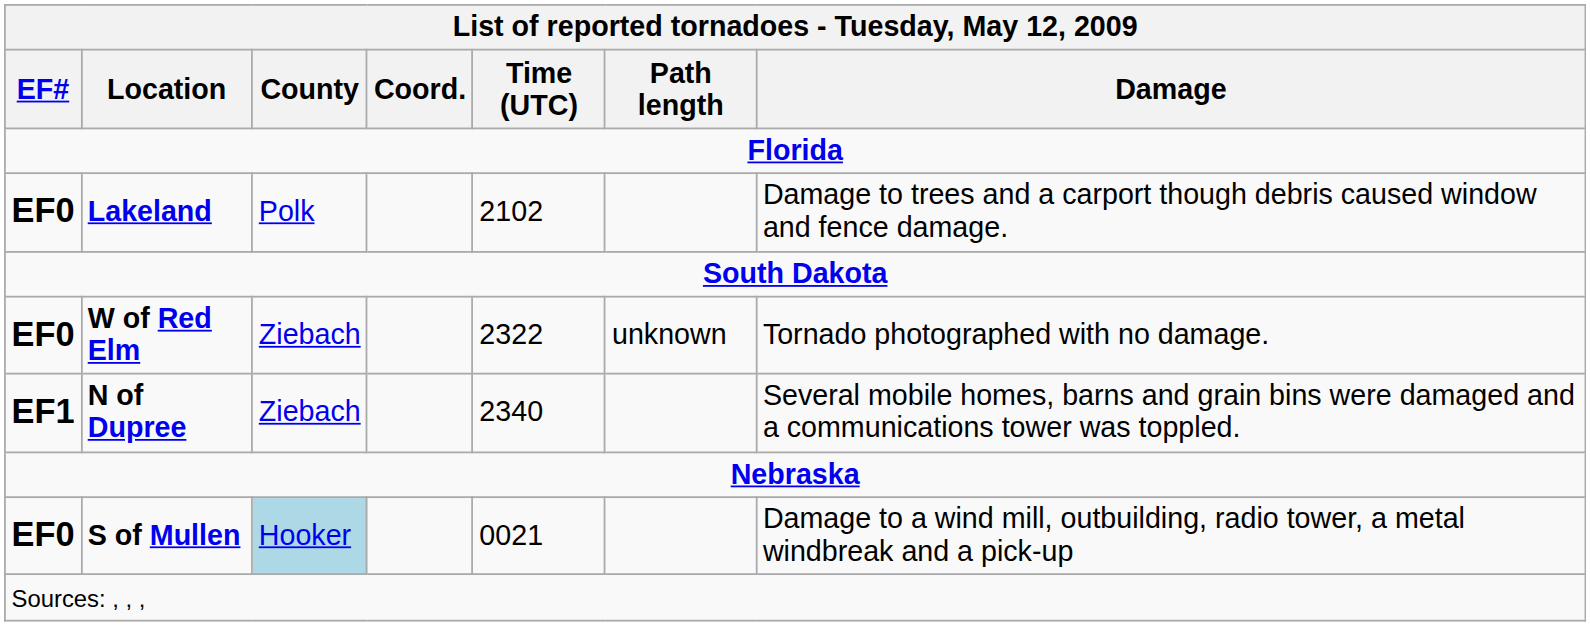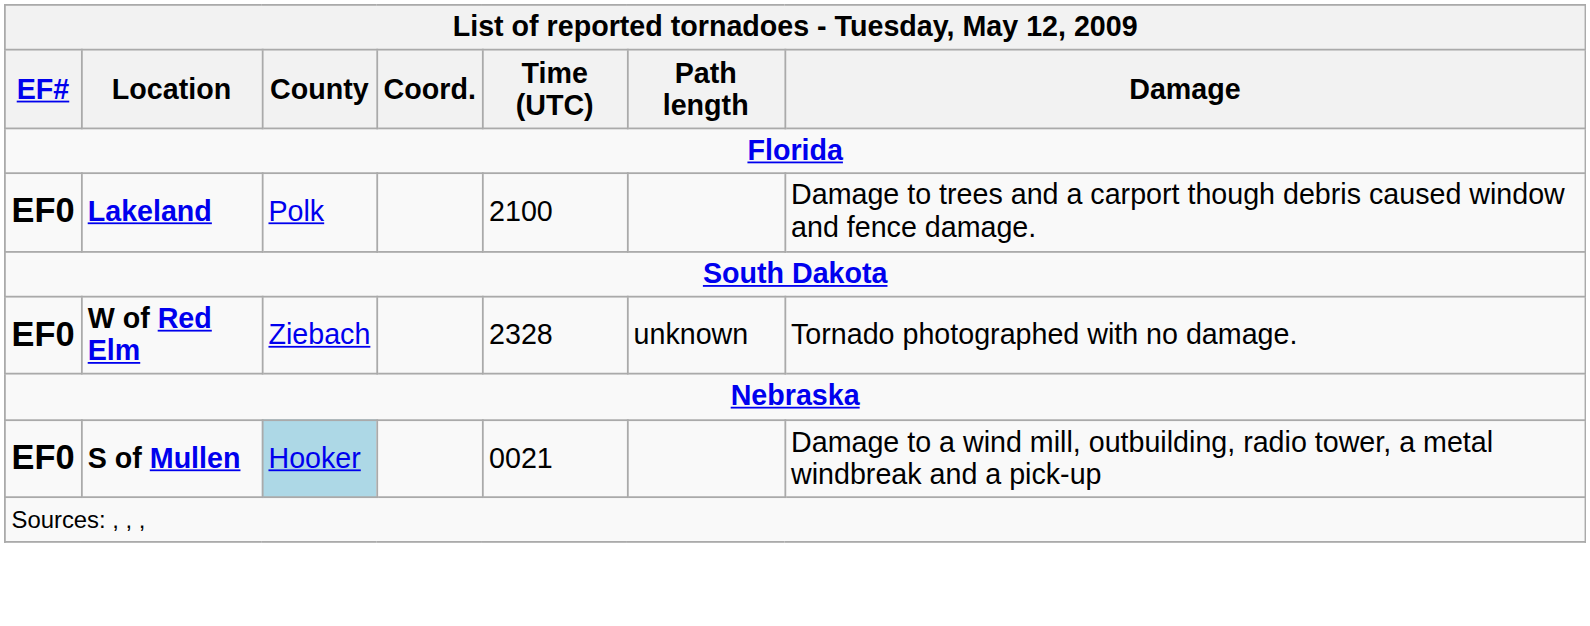(511, 211) 2102 -> (521, 211) 2100
(511, 334) 2322 -> (521, 334) 2328
- row: (137, 412)
